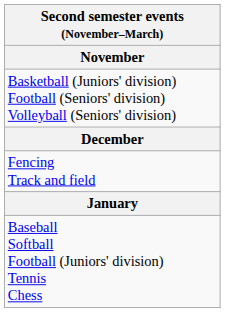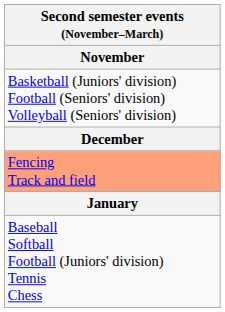(52, 171) no background -> (52, 171) lightsalmon background
